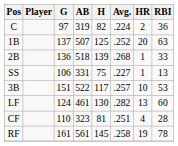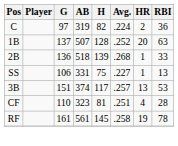(101, 42) 125 -> (101, 42) 128
(82, 88) 522 -> (82, 88) 374
(143, 88) 10 -> (143, 88) 13
- row: (14, 103)
